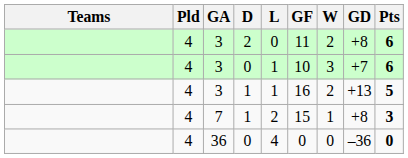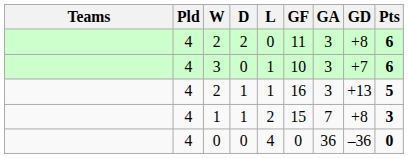columns swapped: (330, 16) <-> (219, 16)
